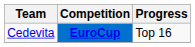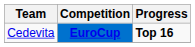(154, 33) normal -> (154, 33) bold
